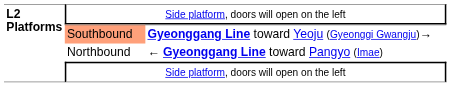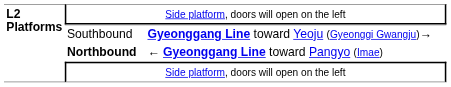(100, 34) lightsalmon background -> (100, 34) no background
(99, 52) normal -> (102, 52) bold
